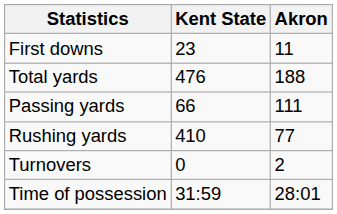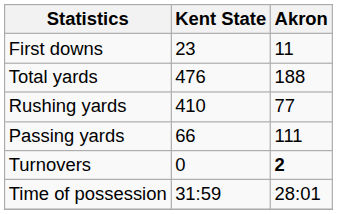rows swapped: (68, 135) <-> (67, 106)
(280, 164) normal -> (280, 164) bold
